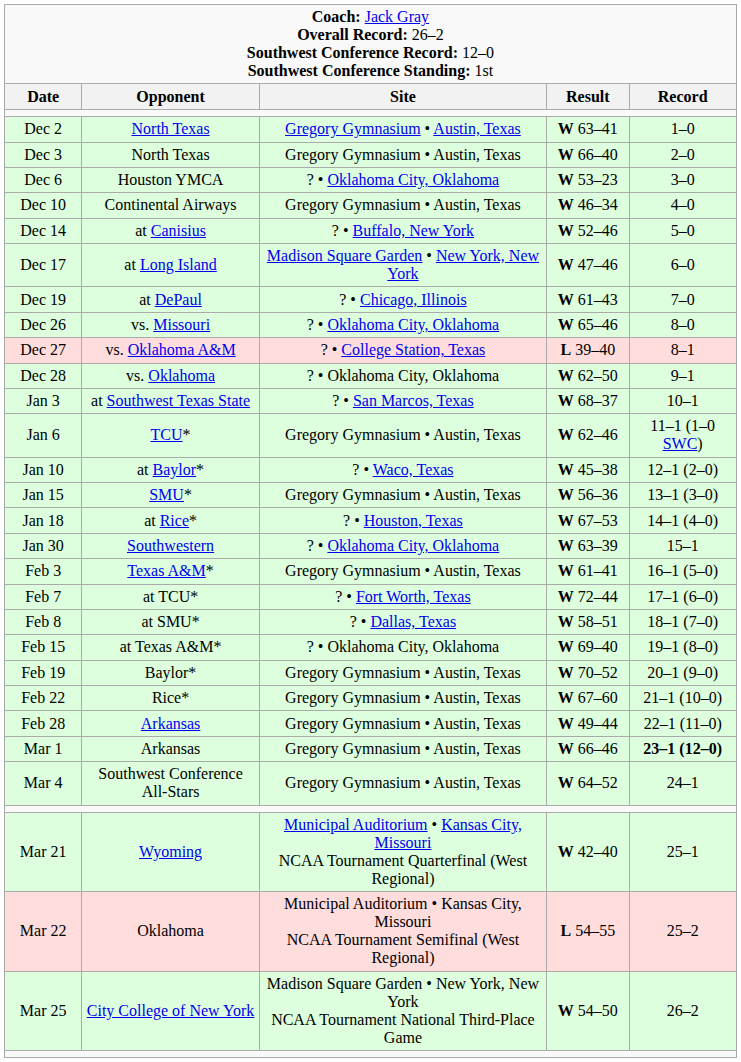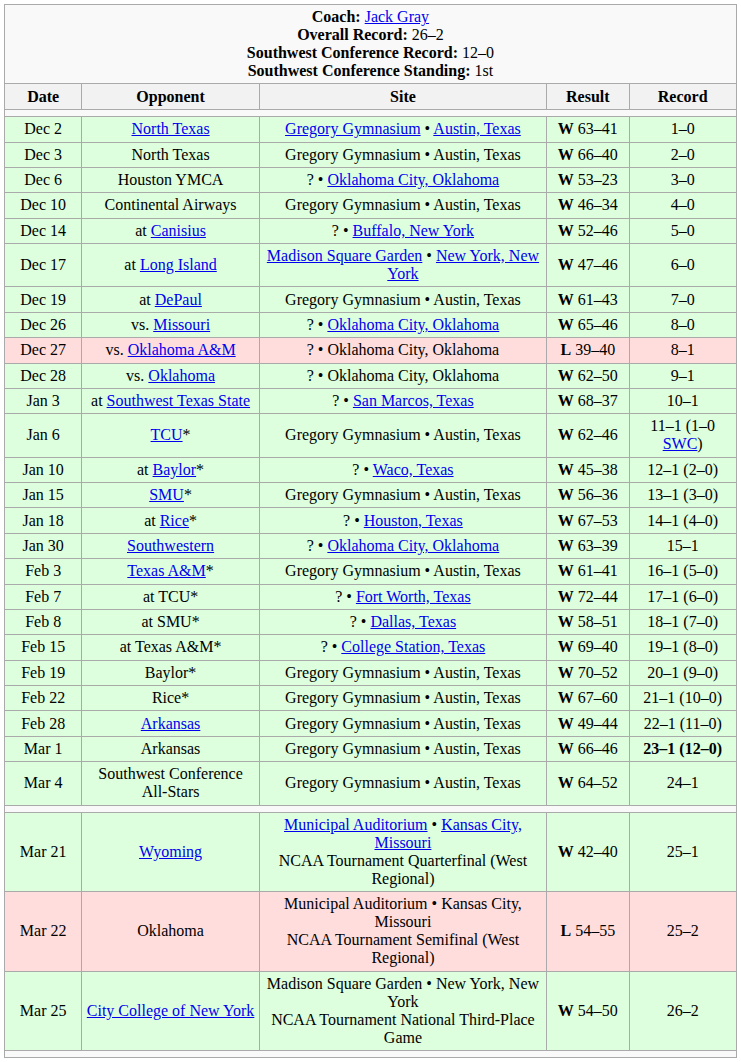(403, 299) ? • Chicago, Illinois -> (403, 299) Gregory Gymnasium • Austin, Texas
(403, 350) ? • College Station, Texas -> (403, 350) ? • Oklahoma City, Oklahoma
(403, 647) ? • Oklahoma City, Oklahoma -> (403, 647) ? • College Station, Texas
